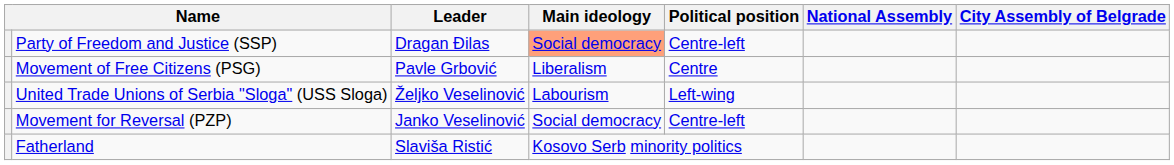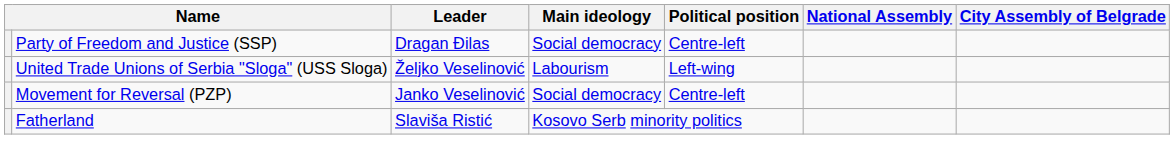(597, 43) lightsalmon background -> (597, 43) no background
- row: (138, 69)
